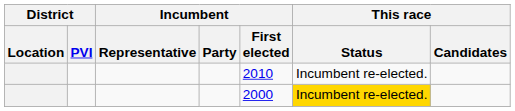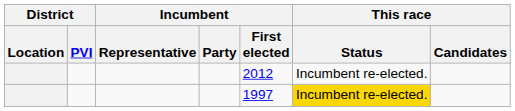(258, 73) 2010 -> (258, 73) 2012
(258, 95) 2000 -> (258, 95) 1997
